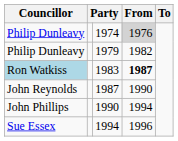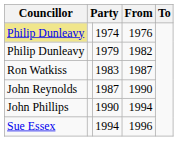(46, 32) no background -> (46, 32) khaki background
(141, 32) lightgrey background -> (141, 32) no background
(37, 70) lightblue background -> (37, 70) no background
(141, 70) bold -> (141, 70) normal
